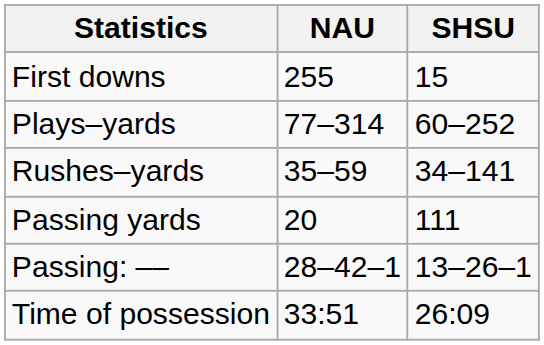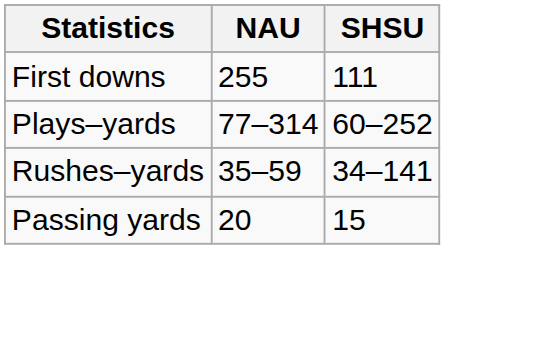(431, 76) 15 -> (355, 76) 111
(438, 219) 111 -> (349, 219) 15
- row: (90, 266)
- row: (141, 314)
